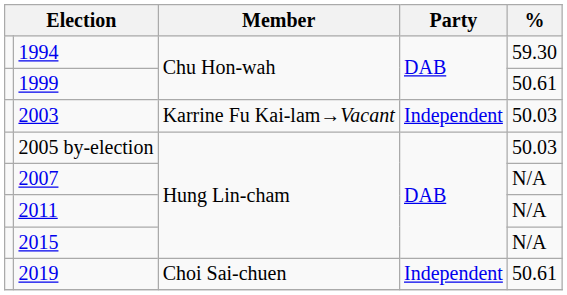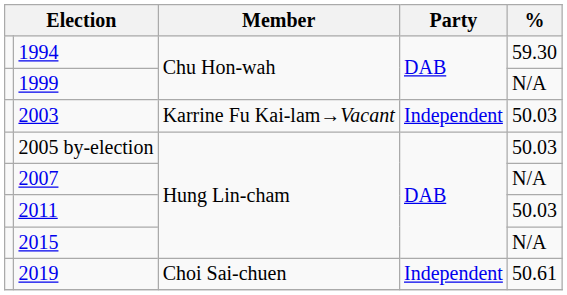(535, 83) 50.61 -> (529, 83) N/A
(529, 210) N/A -> (535, 210) 50.03
